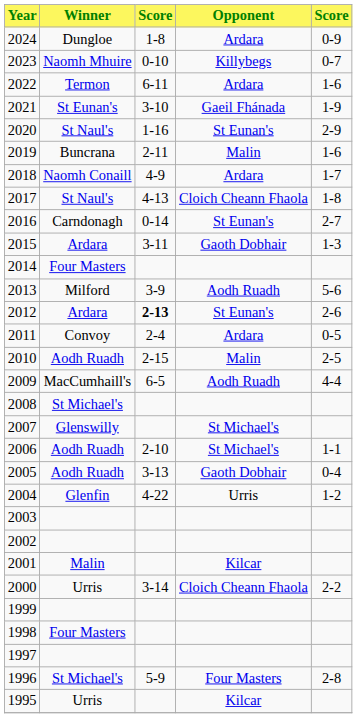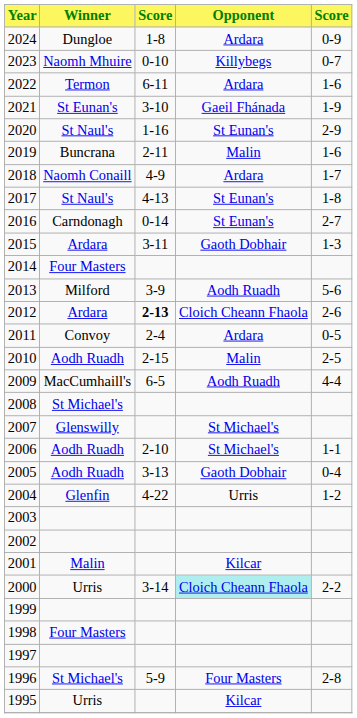(243, 198) Cloich Cheann Fhaola -> (243, 198) St Eunan's
(243, 312) St Eunan's -> (243, 312) Cloich Cheann Fhaola
(243, 586) no background -> (243, 586) paleturquoise background
